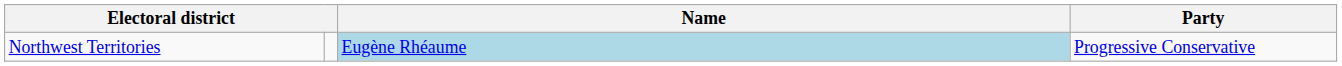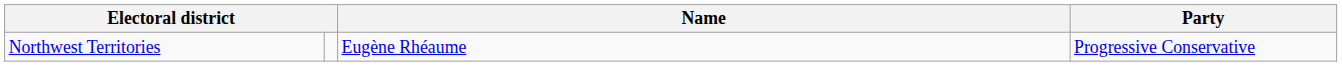(404, 46) lightblue background -> (404, 46) no background
